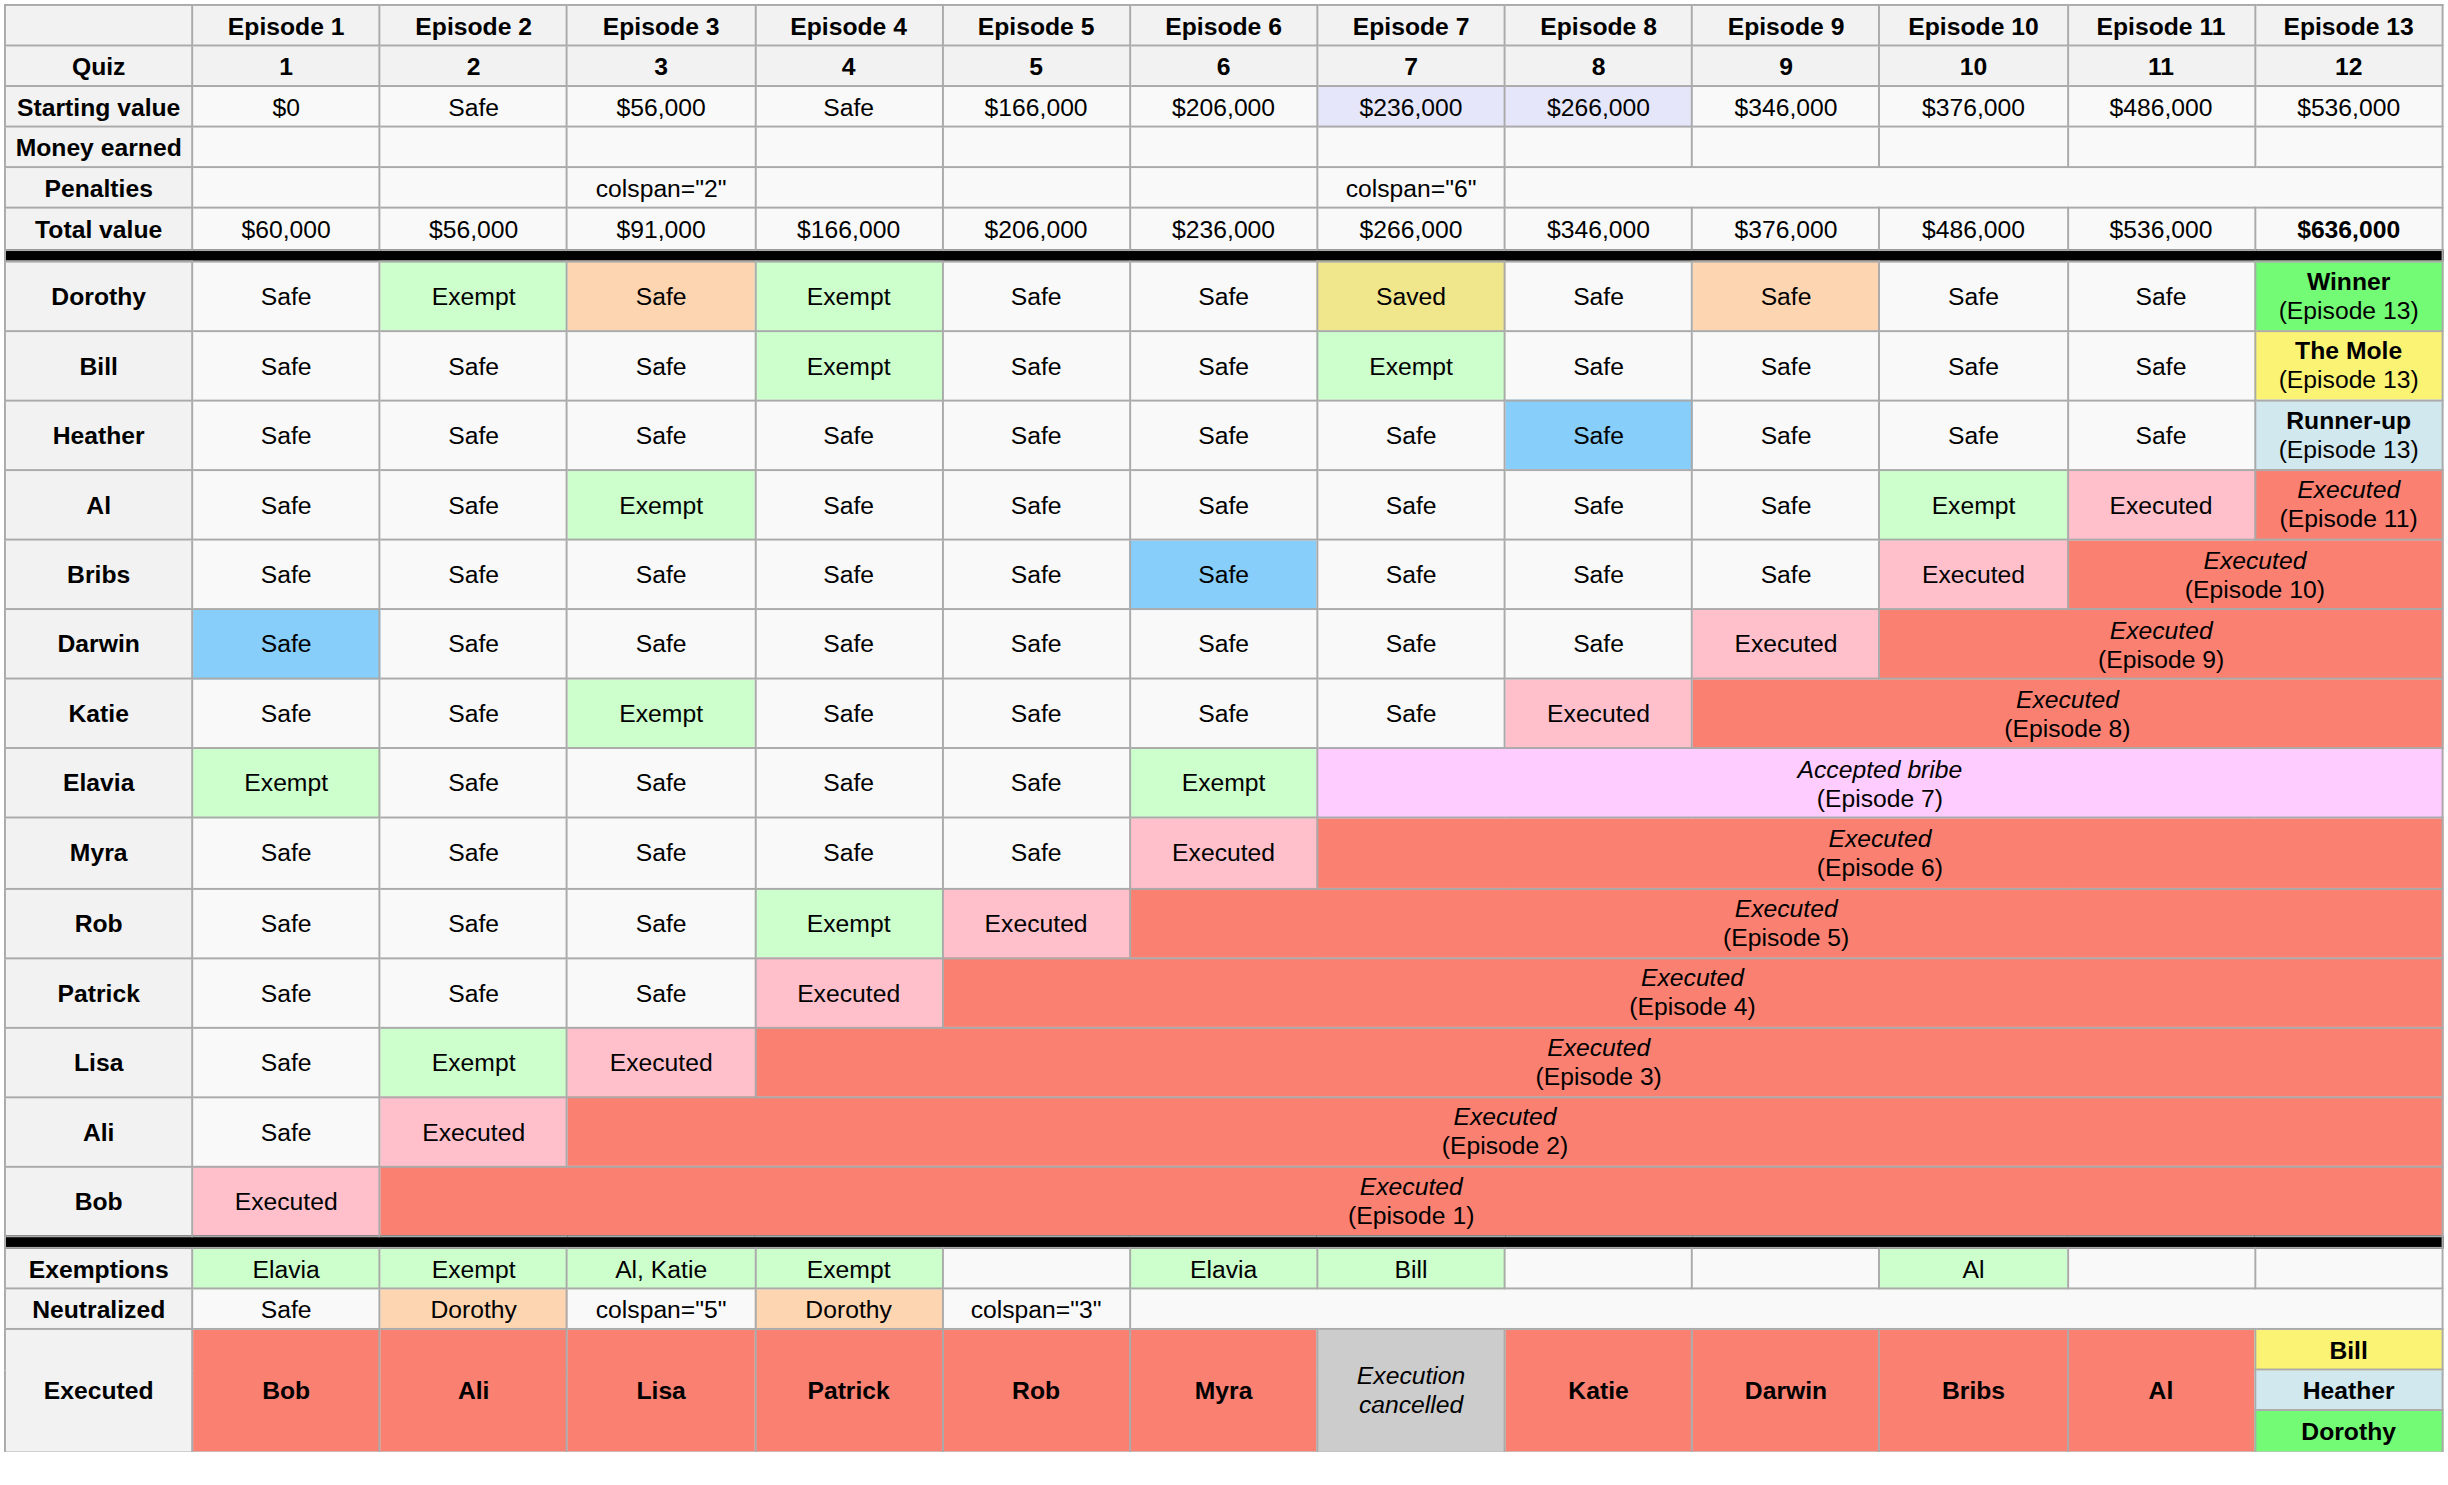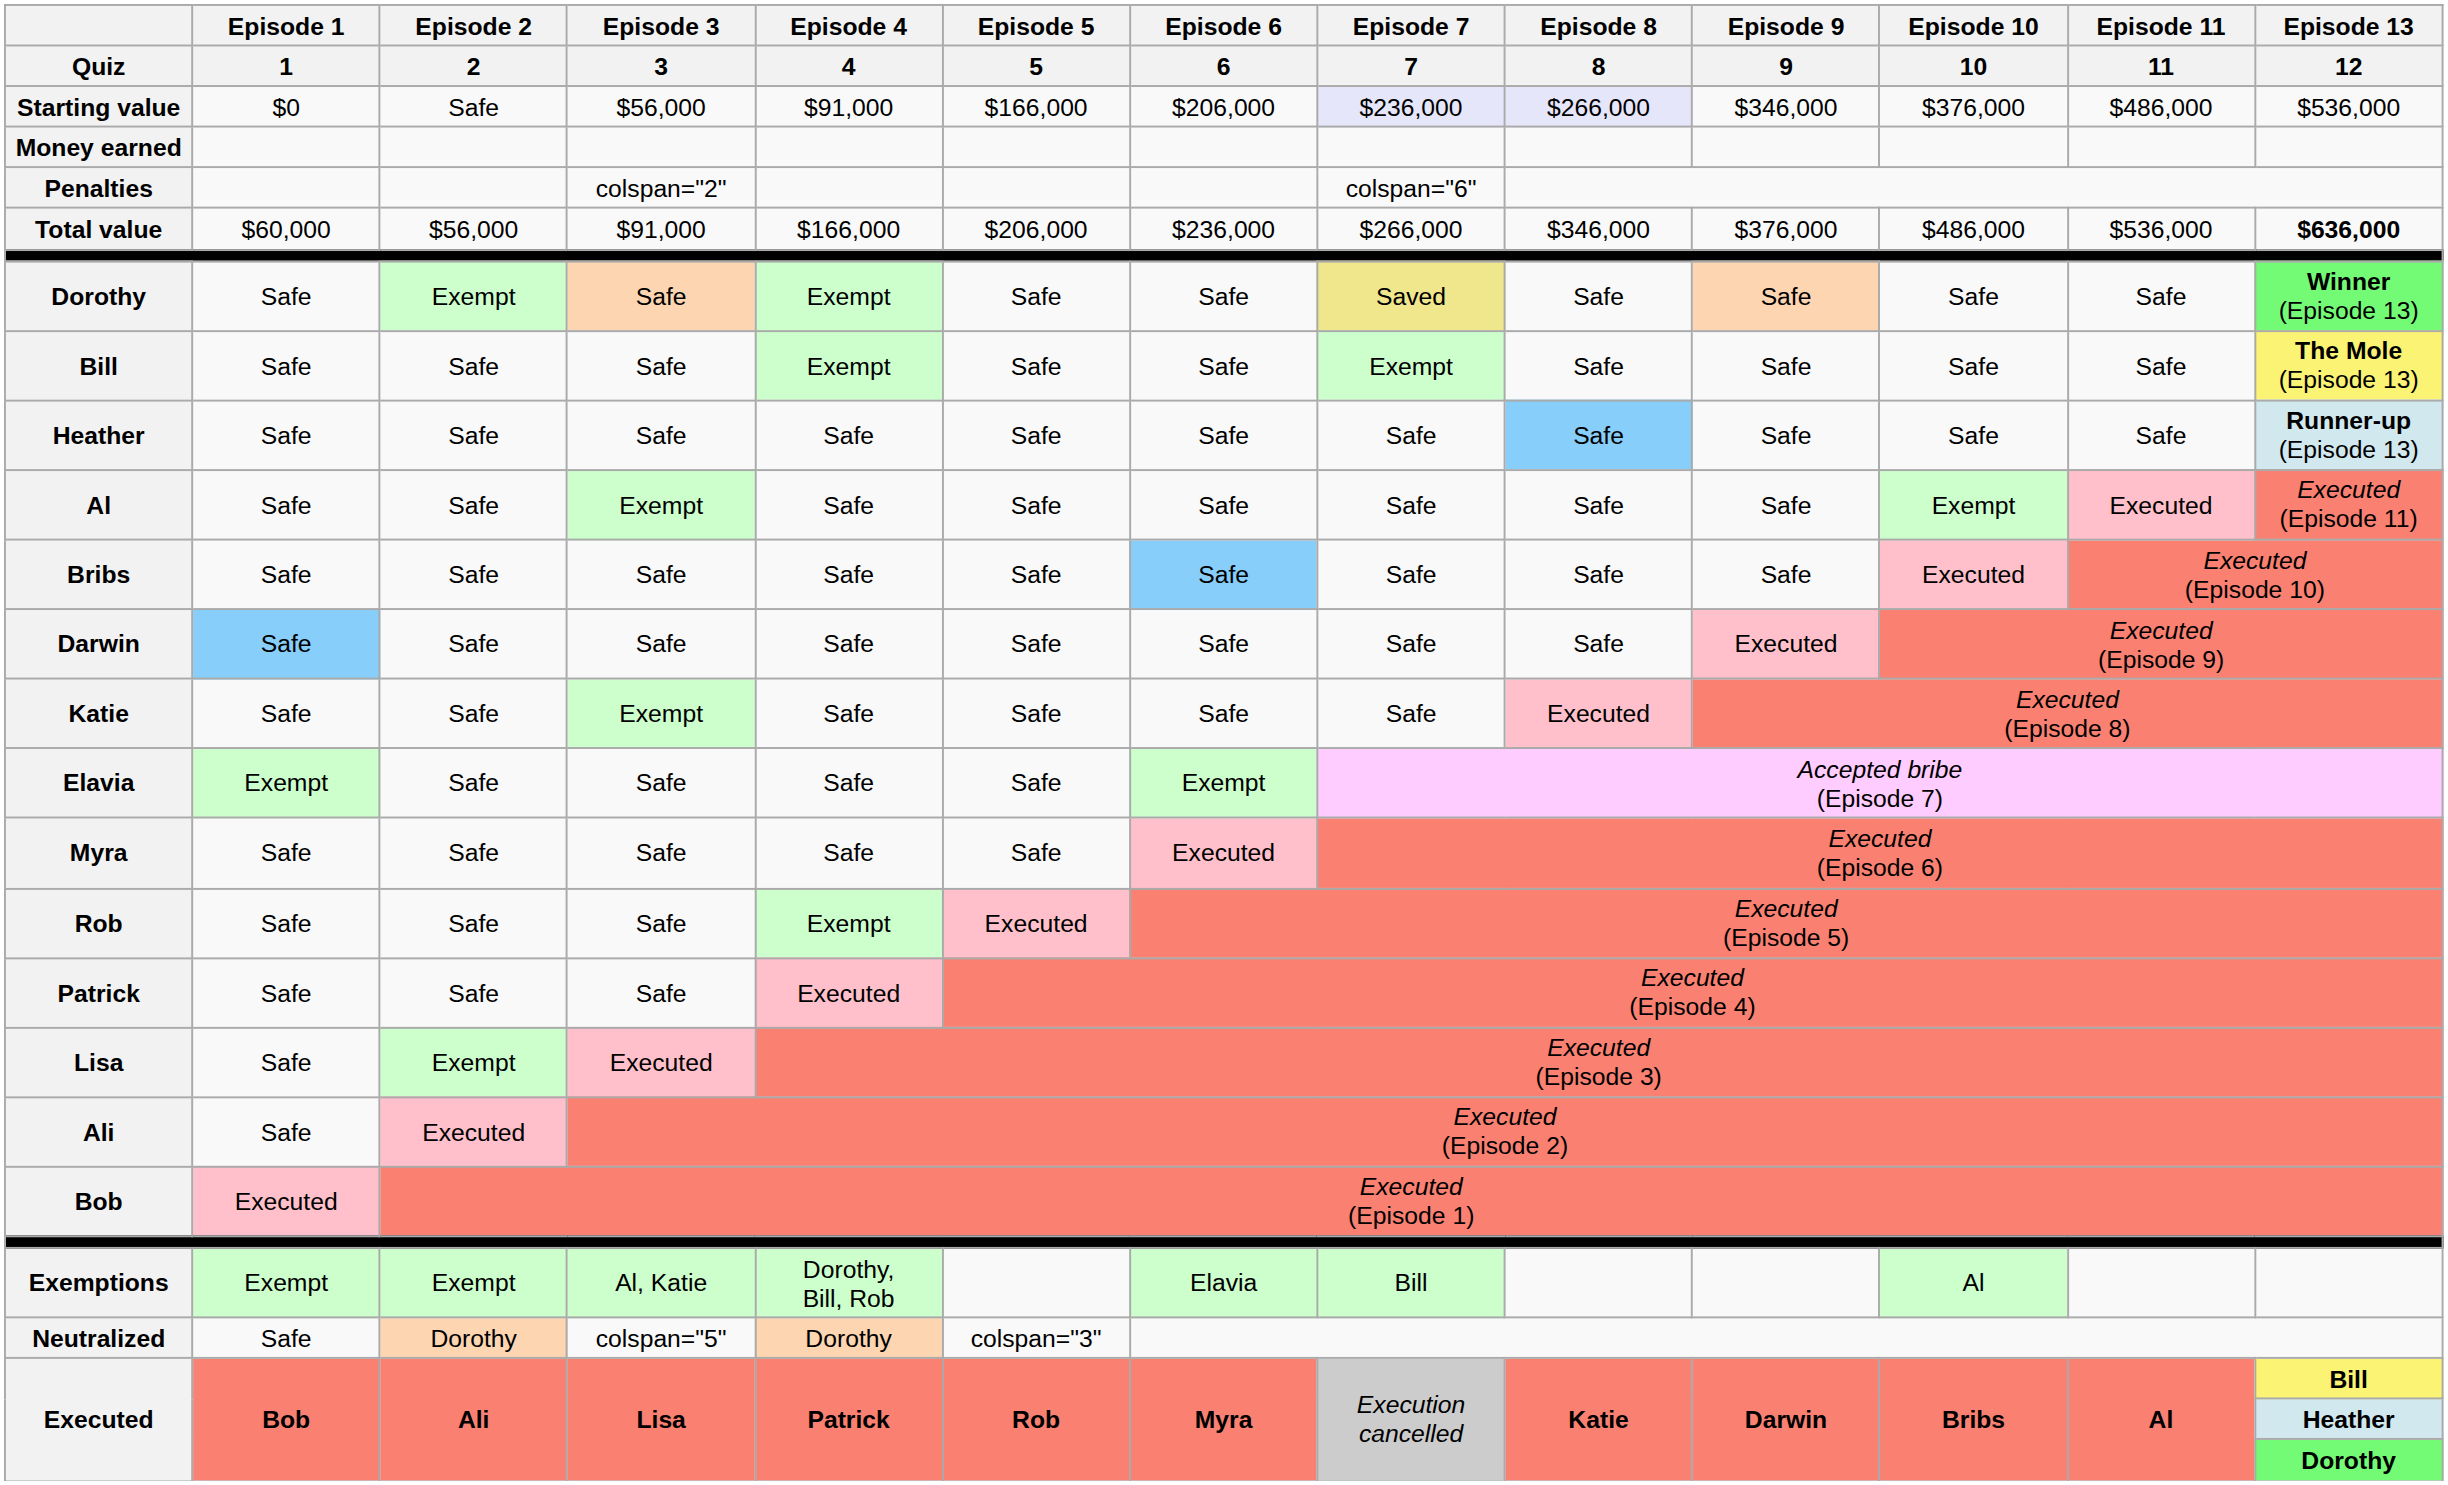(849, 107) Safe -> (849, 107) $91,000
(286, 1268) Elavia -> (286, 1283) Exempt
(849, 1268) Exempt -> (849, 1283) Dorothy, Bill, Rob
